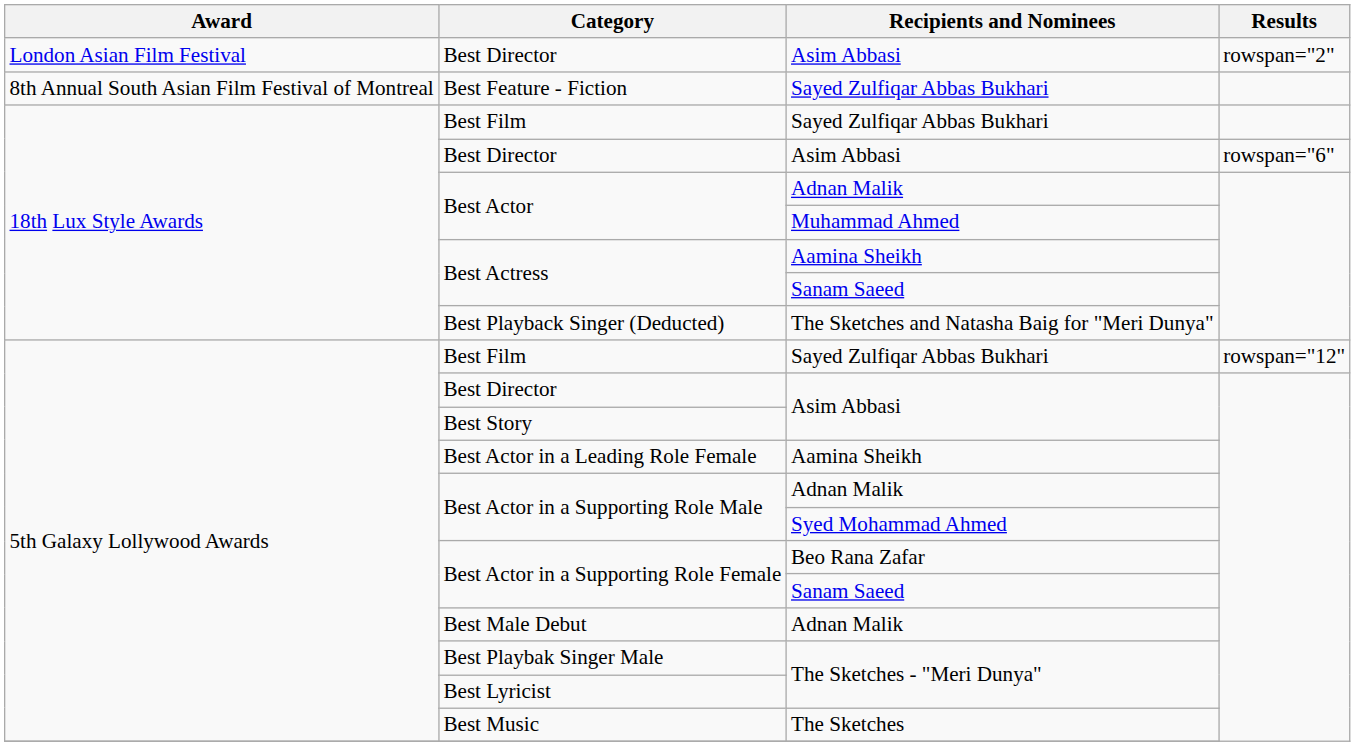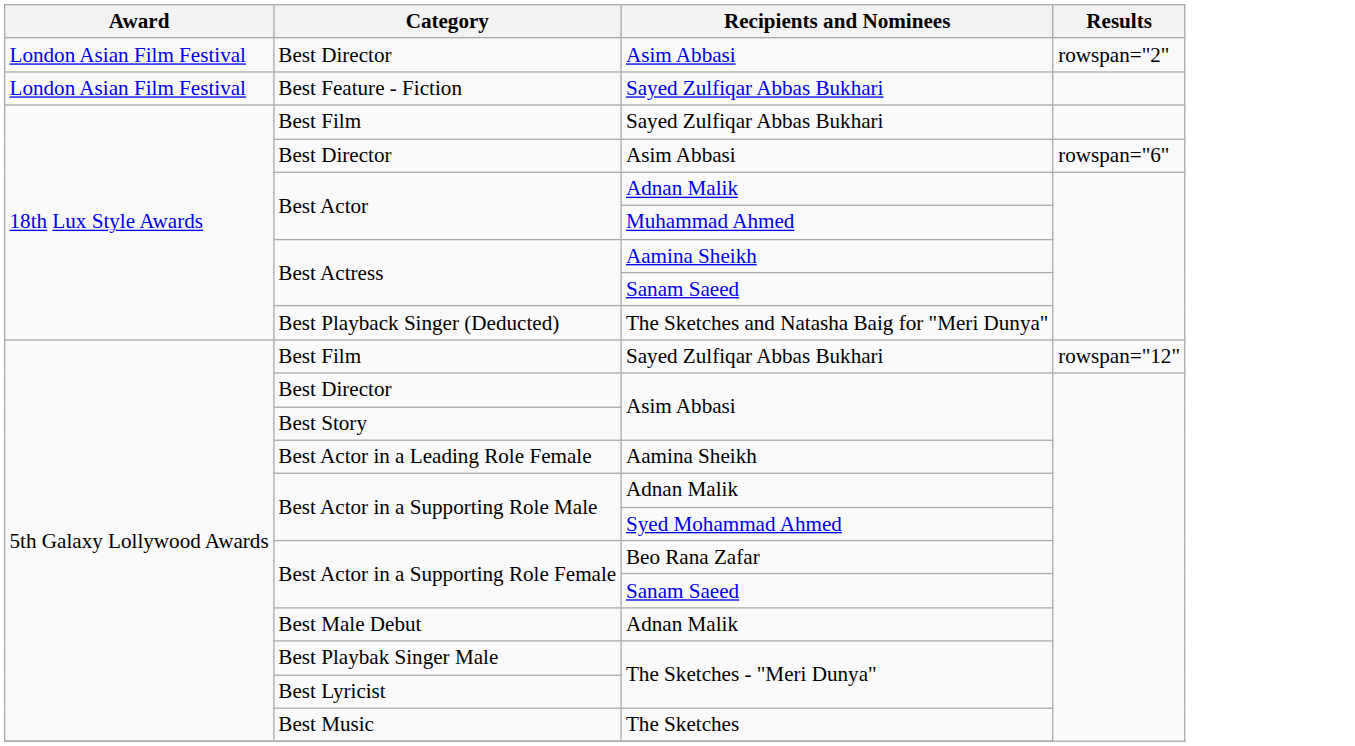(222, 88) 8th Annual South Asian Film Festival of Montreal -> (128, 88) London Asian Film Festival
